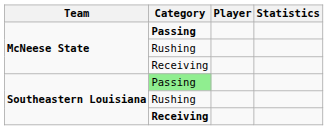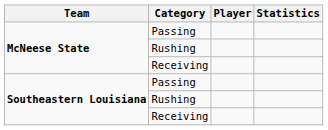(174, 31) bold -> (174, 31) normal
(174, 82) lightgreen background -> (174, 82) no background
(180, 116) bold -> (180, 116) normal
